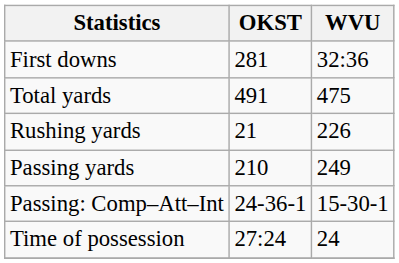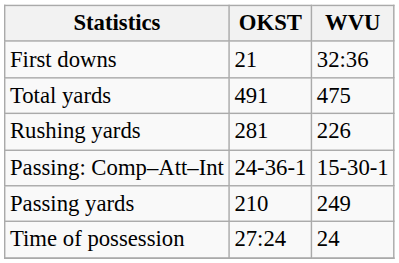(251, 59) 281 -> (246, 59) 21
(246, 131) 21 -> (251, 131) 281
rows swapped: (72, 167) <-> (117, 203)
